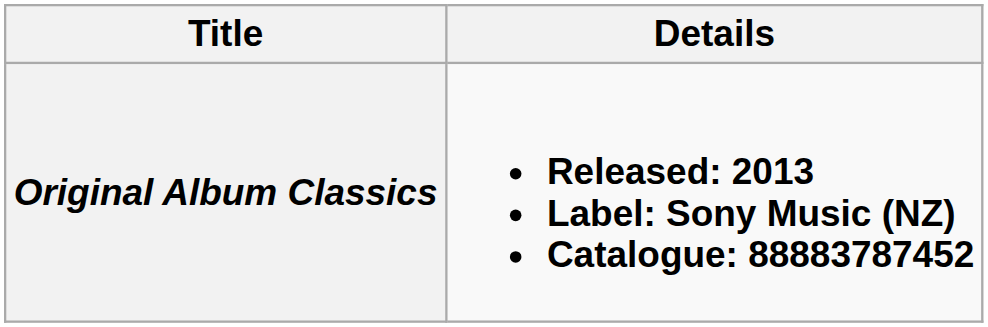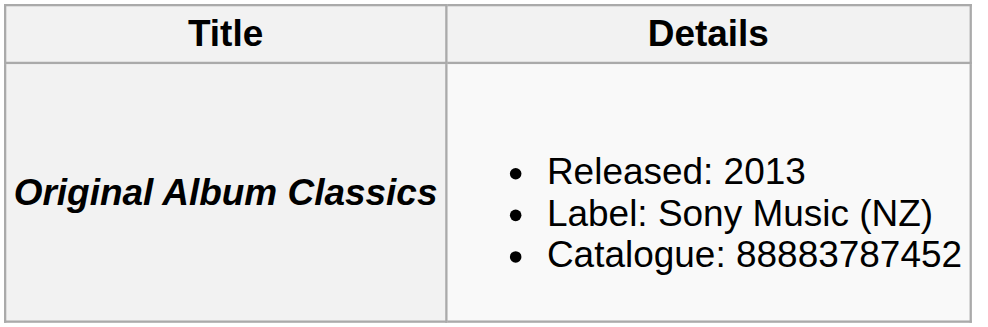(714, 213) bold -> (708, 213) normal
